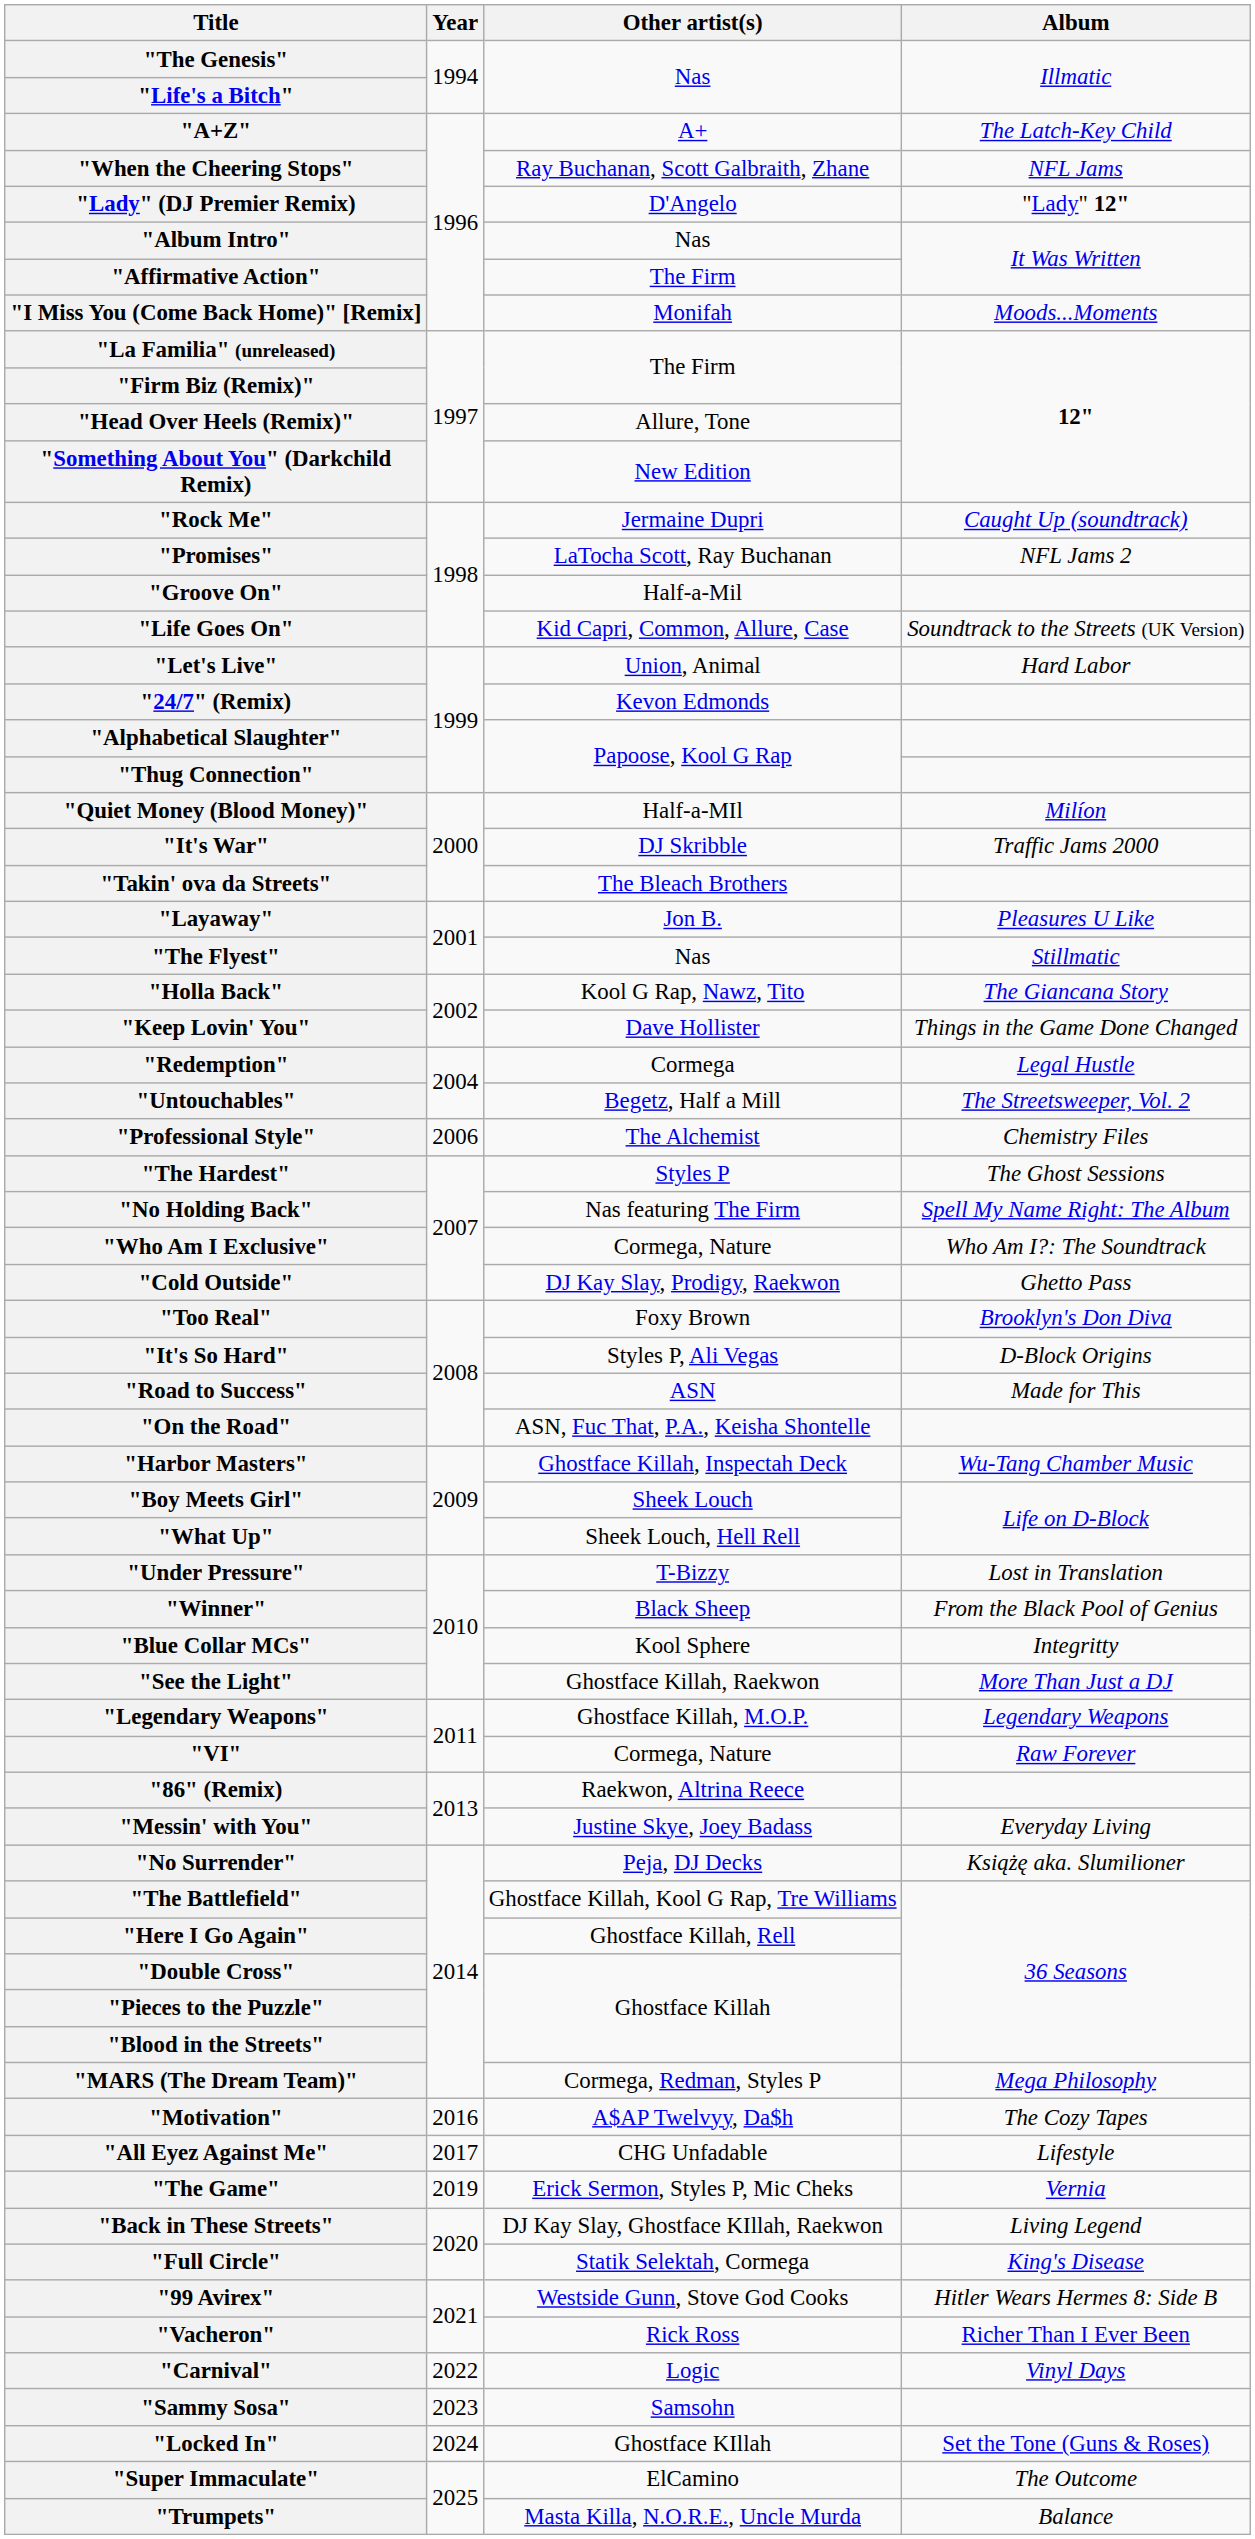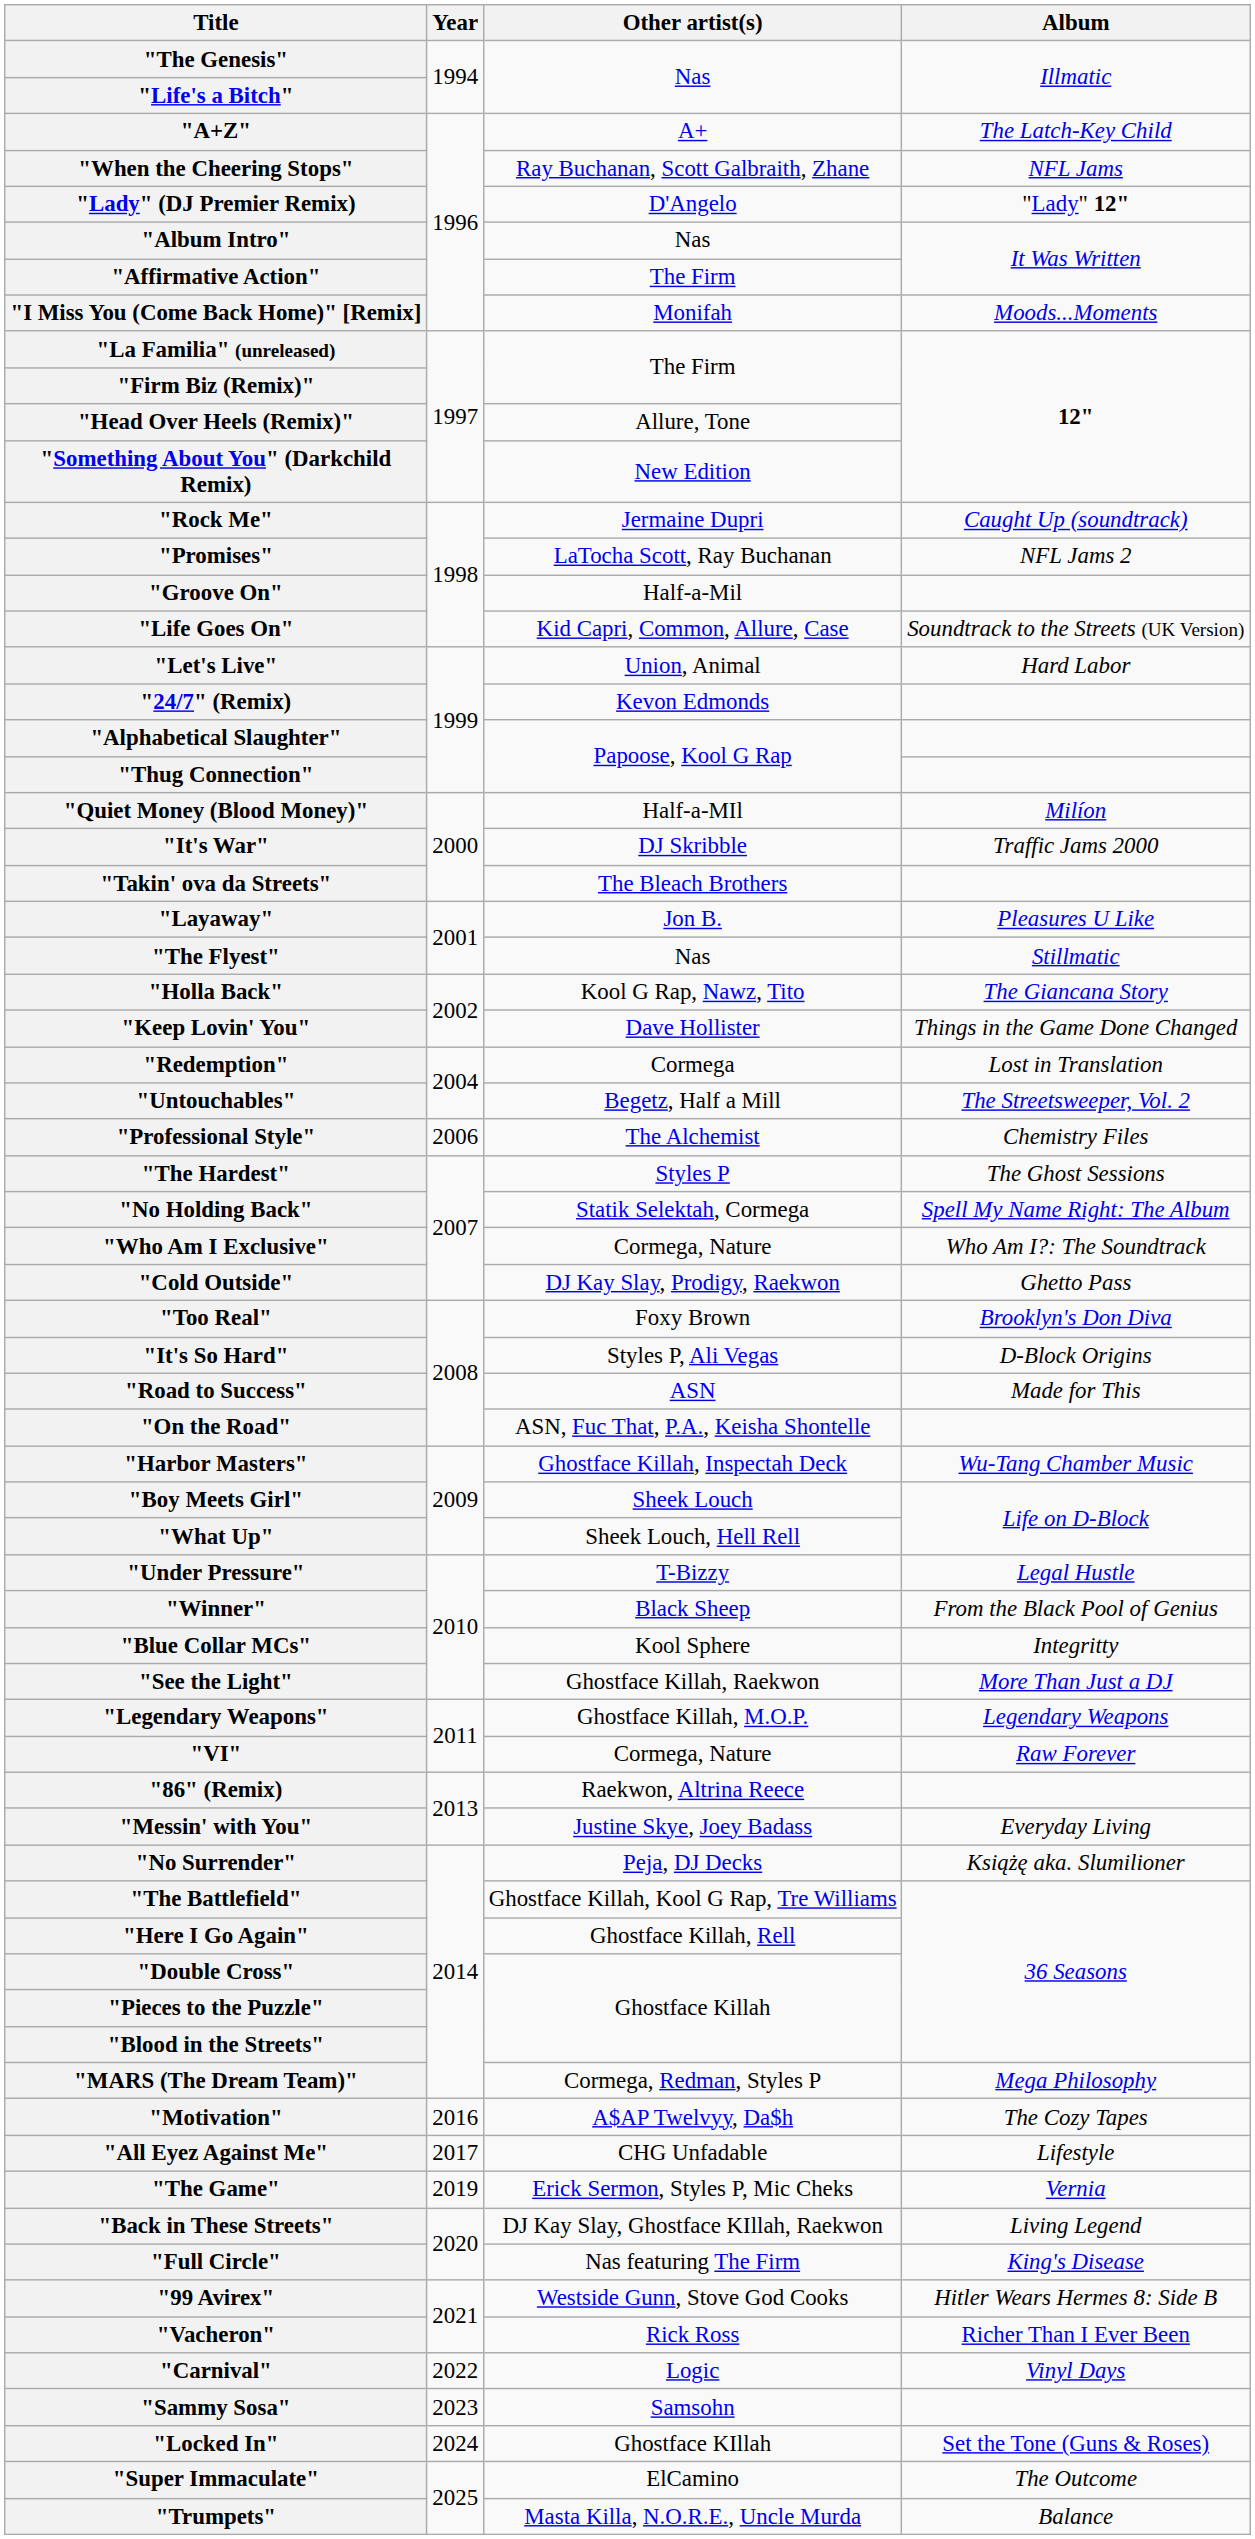(1076, 1064) Legal Hustle -> (1076, 1064) Lost in Translation
(693, 1209) Nas featuring The Firm -> (693, 1209) Statik Selektah, Cormega
(1076, 1572) Lost in Translation -> (1076, 1572) Legal Hustle
(693, 2261) Statik Selektah, Cormega -> (693, 2261) Nas featuring The Firm
